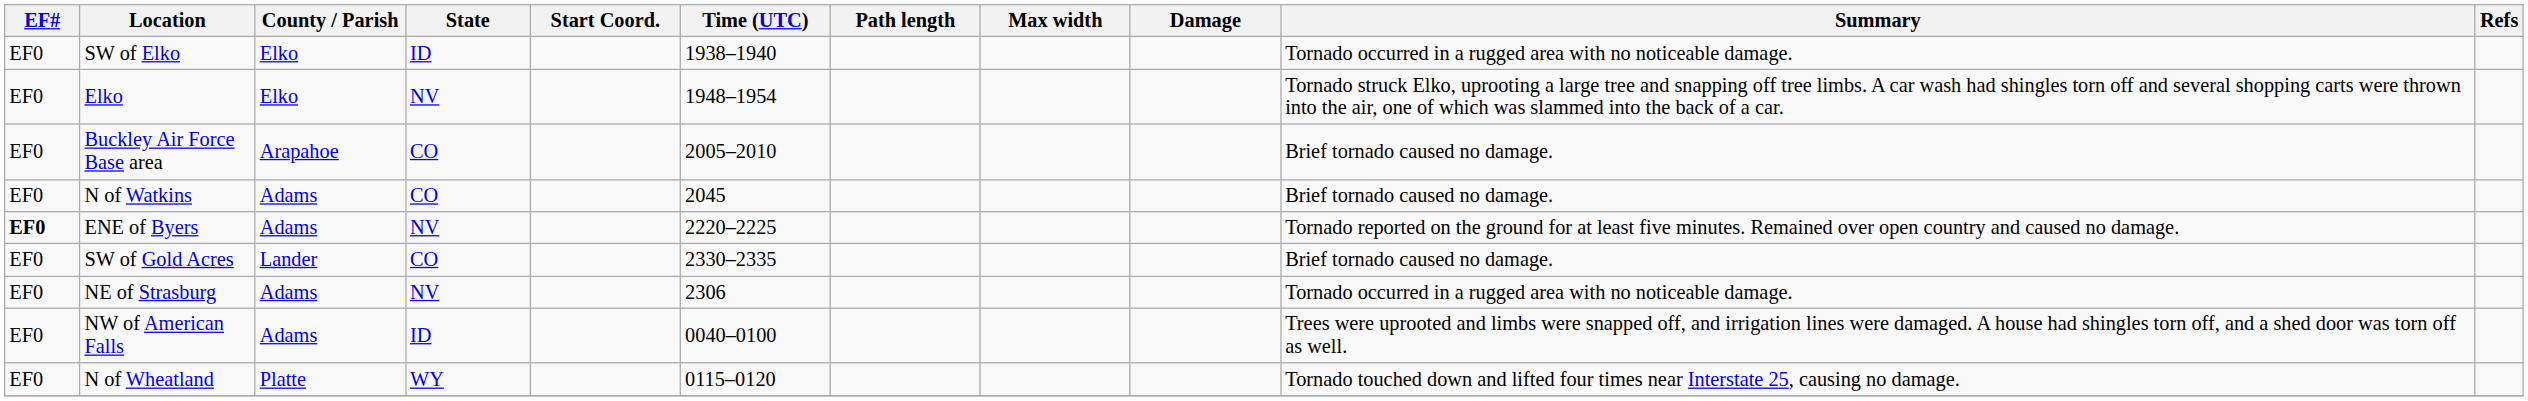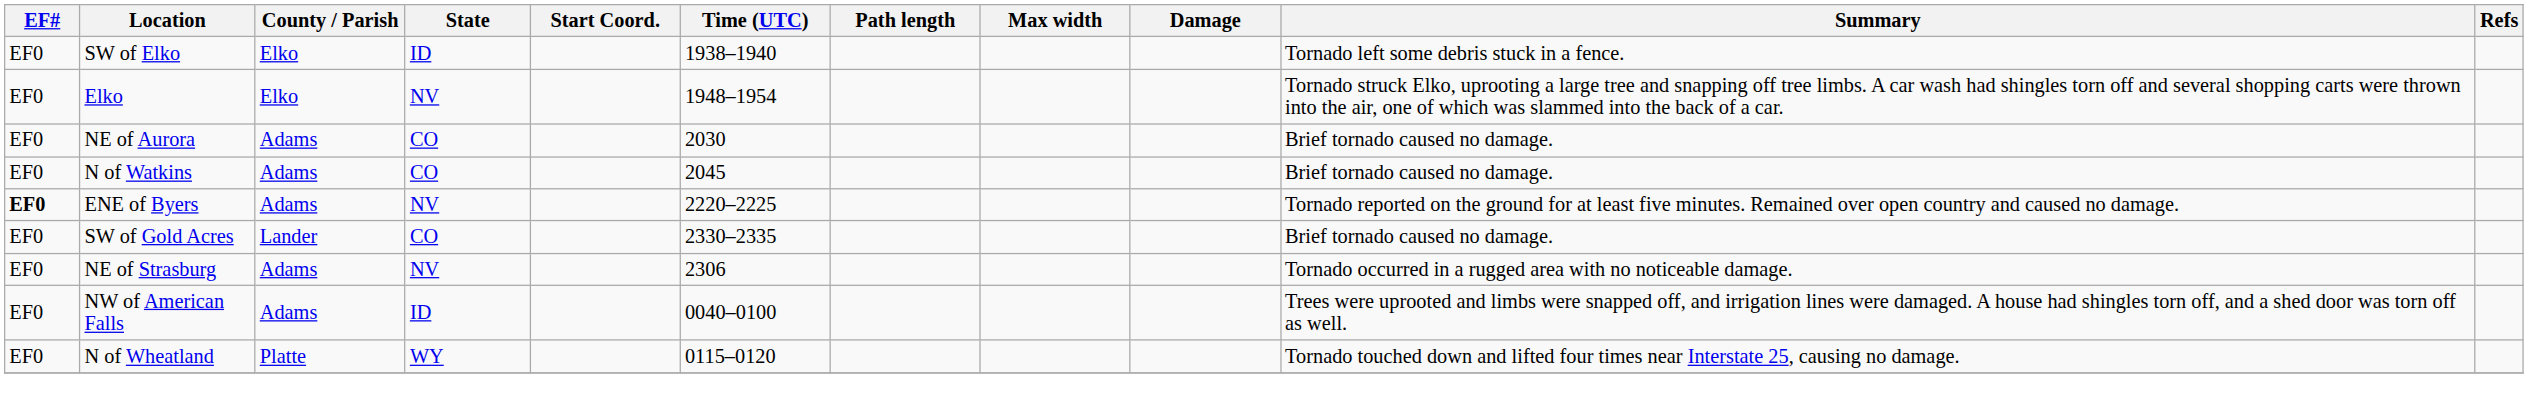(1539, 52) Tornado occurred in a rugged area with no noticeable damage. -> (1455, 52) Tornado left some debris stuck in a fence.
- row: (160, 151)
+ row: (140, 140)
